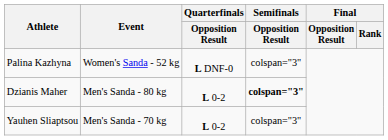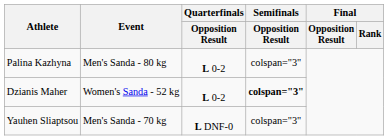(131, 63) Women's Sanda - 52 kg -> (125, 63) Men's Sanda - 80 kg
(214, 69) L DNF-0 -> (214, 69) L 0-2
(125, 92) Men's Sanda - 80 kg -> (131, 92) Women's Sanda - 52 kg
(214, 127) L 0-2 -> (214, 127) L DNF-0
